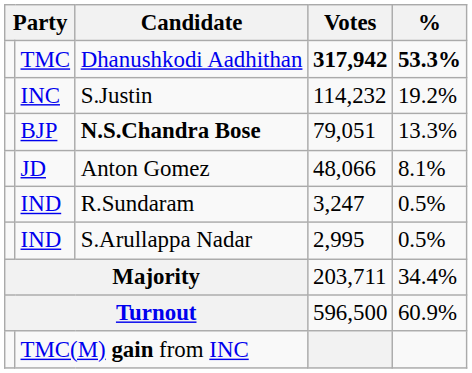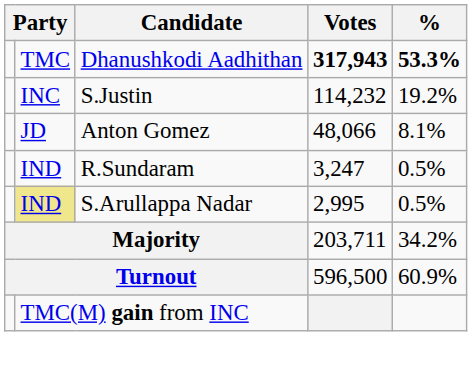(350, 58) 317,942 -> (350, 58) 317,943
- row: (171, 131)
(41, 240) no background -> (41, 204) khaki background
(427, 276) 34.4% -> (427, 240) 34.2%
